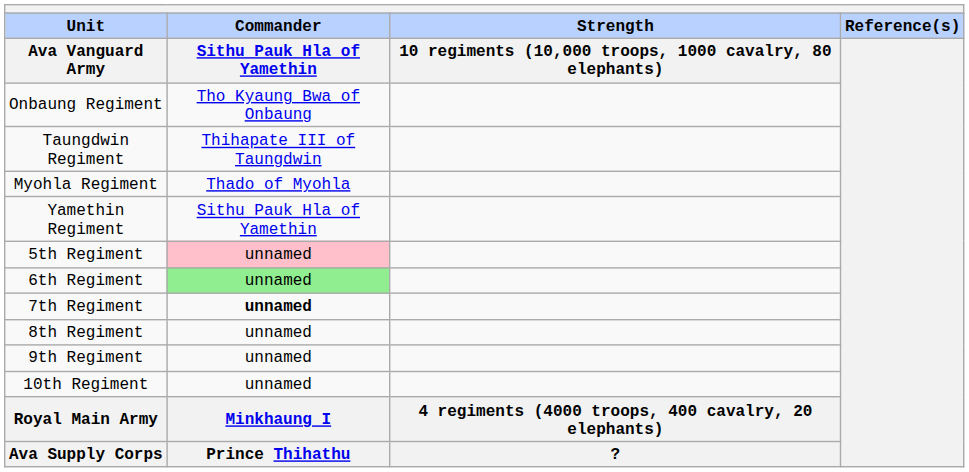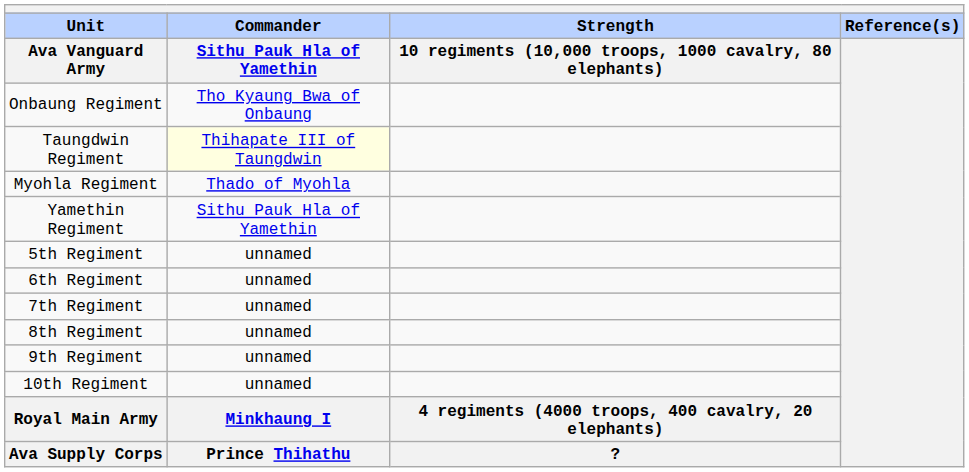(278, 149) no background -> (278, 149) lightyellow background
(278, 254) pink background -> (278, 254) no background
(278, 280) lightgreen background -> (278, 280) no background
(278, 306) bold -> (278, 306) normal
